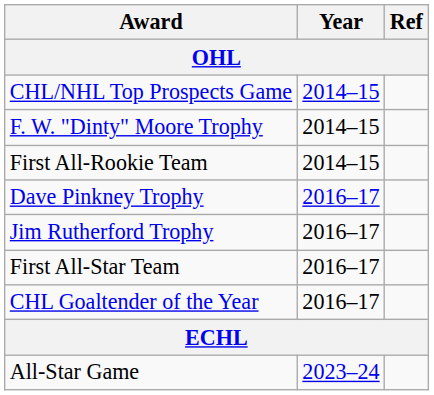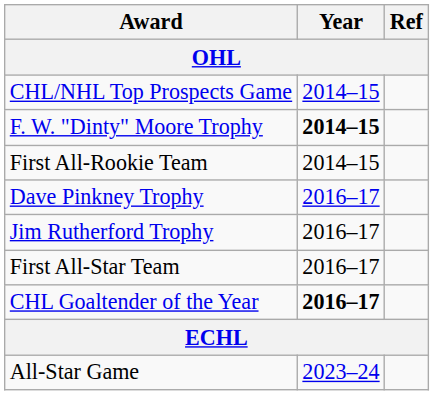(341, 127) normal -> (341, 127) bold
(341, 302) normal -> (341, 302) bold
